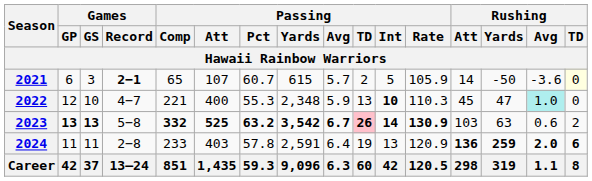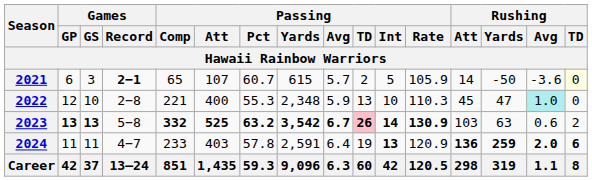(129, 101) 4−7 -> (129, 101) 2−8
(390, 101) bold -> (390, 101) normal
(129, 144) 2−8 -> (129, 144) 4−7
(390, 144) normal -> (390, 144) bold
